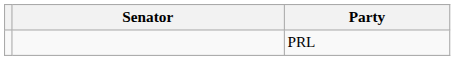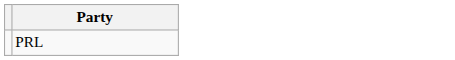- column: (148, 17)
